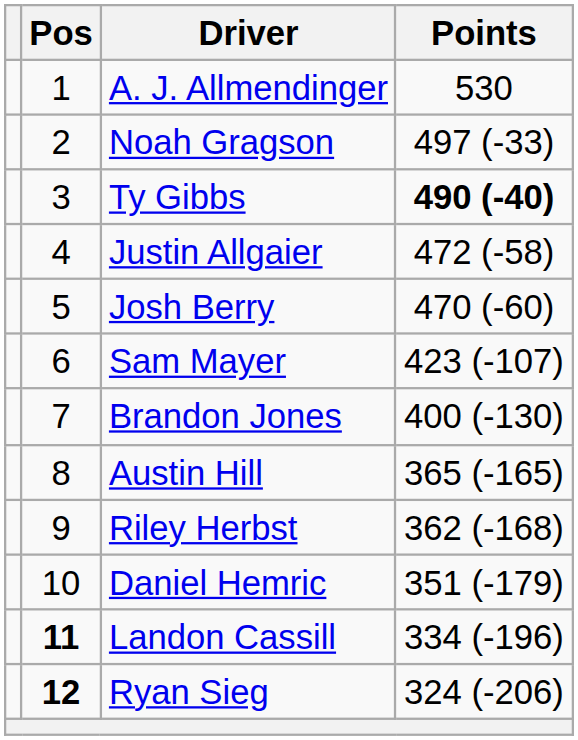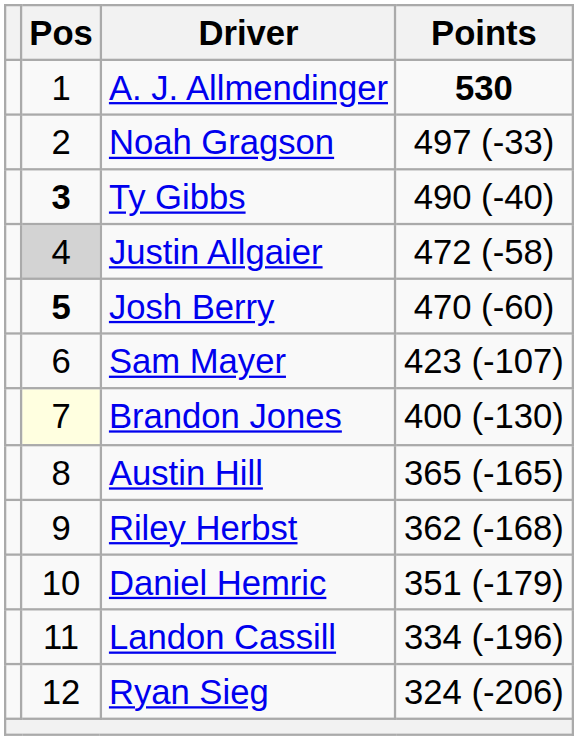(484, 88) normal -> (484, 88) bold
(61, 197) normal -> (61, 197) bold
(484, 197) bold -> (484, 197) normal
(61, 252) no background -> (61, 252) lightgrey background
(61, 307) normal -> (61, 307) bold
(61, 417) no background -> (61, 417) lightyellow background
(61, 636) bold -> (61, 636) normal
(61, 691) bold -> (61, 691) normal
